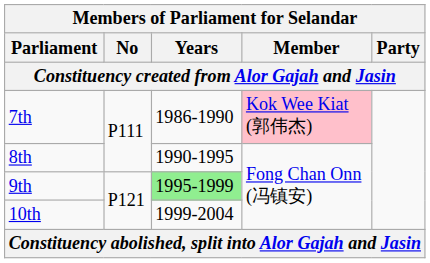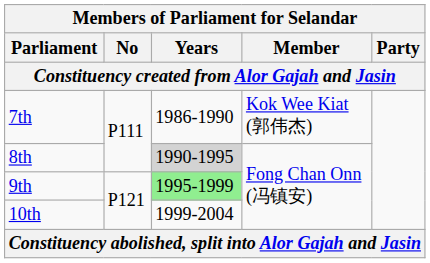(297, 115) pink background -> (297, 115) no background
(194, 157) no background -> (194, 157) lightgrey background
